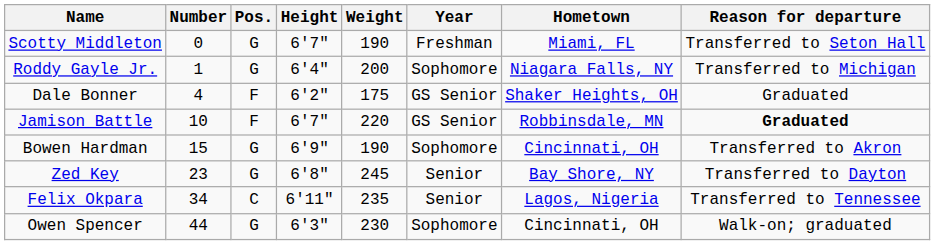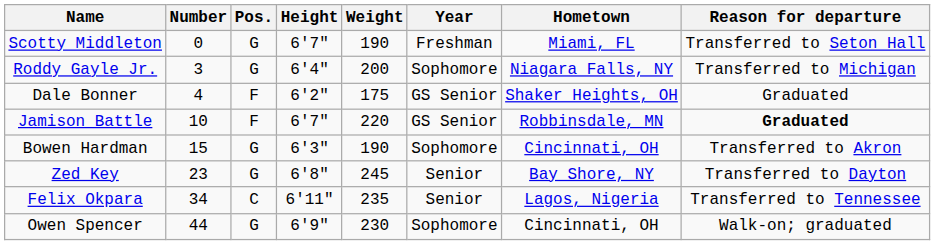(198, 70) 1 -> (198, 70) 3
(310, 148) 6'9" -> (310, 148) 6'3"
(310, 226) 6'3" -> (310, 226) 6'9"
